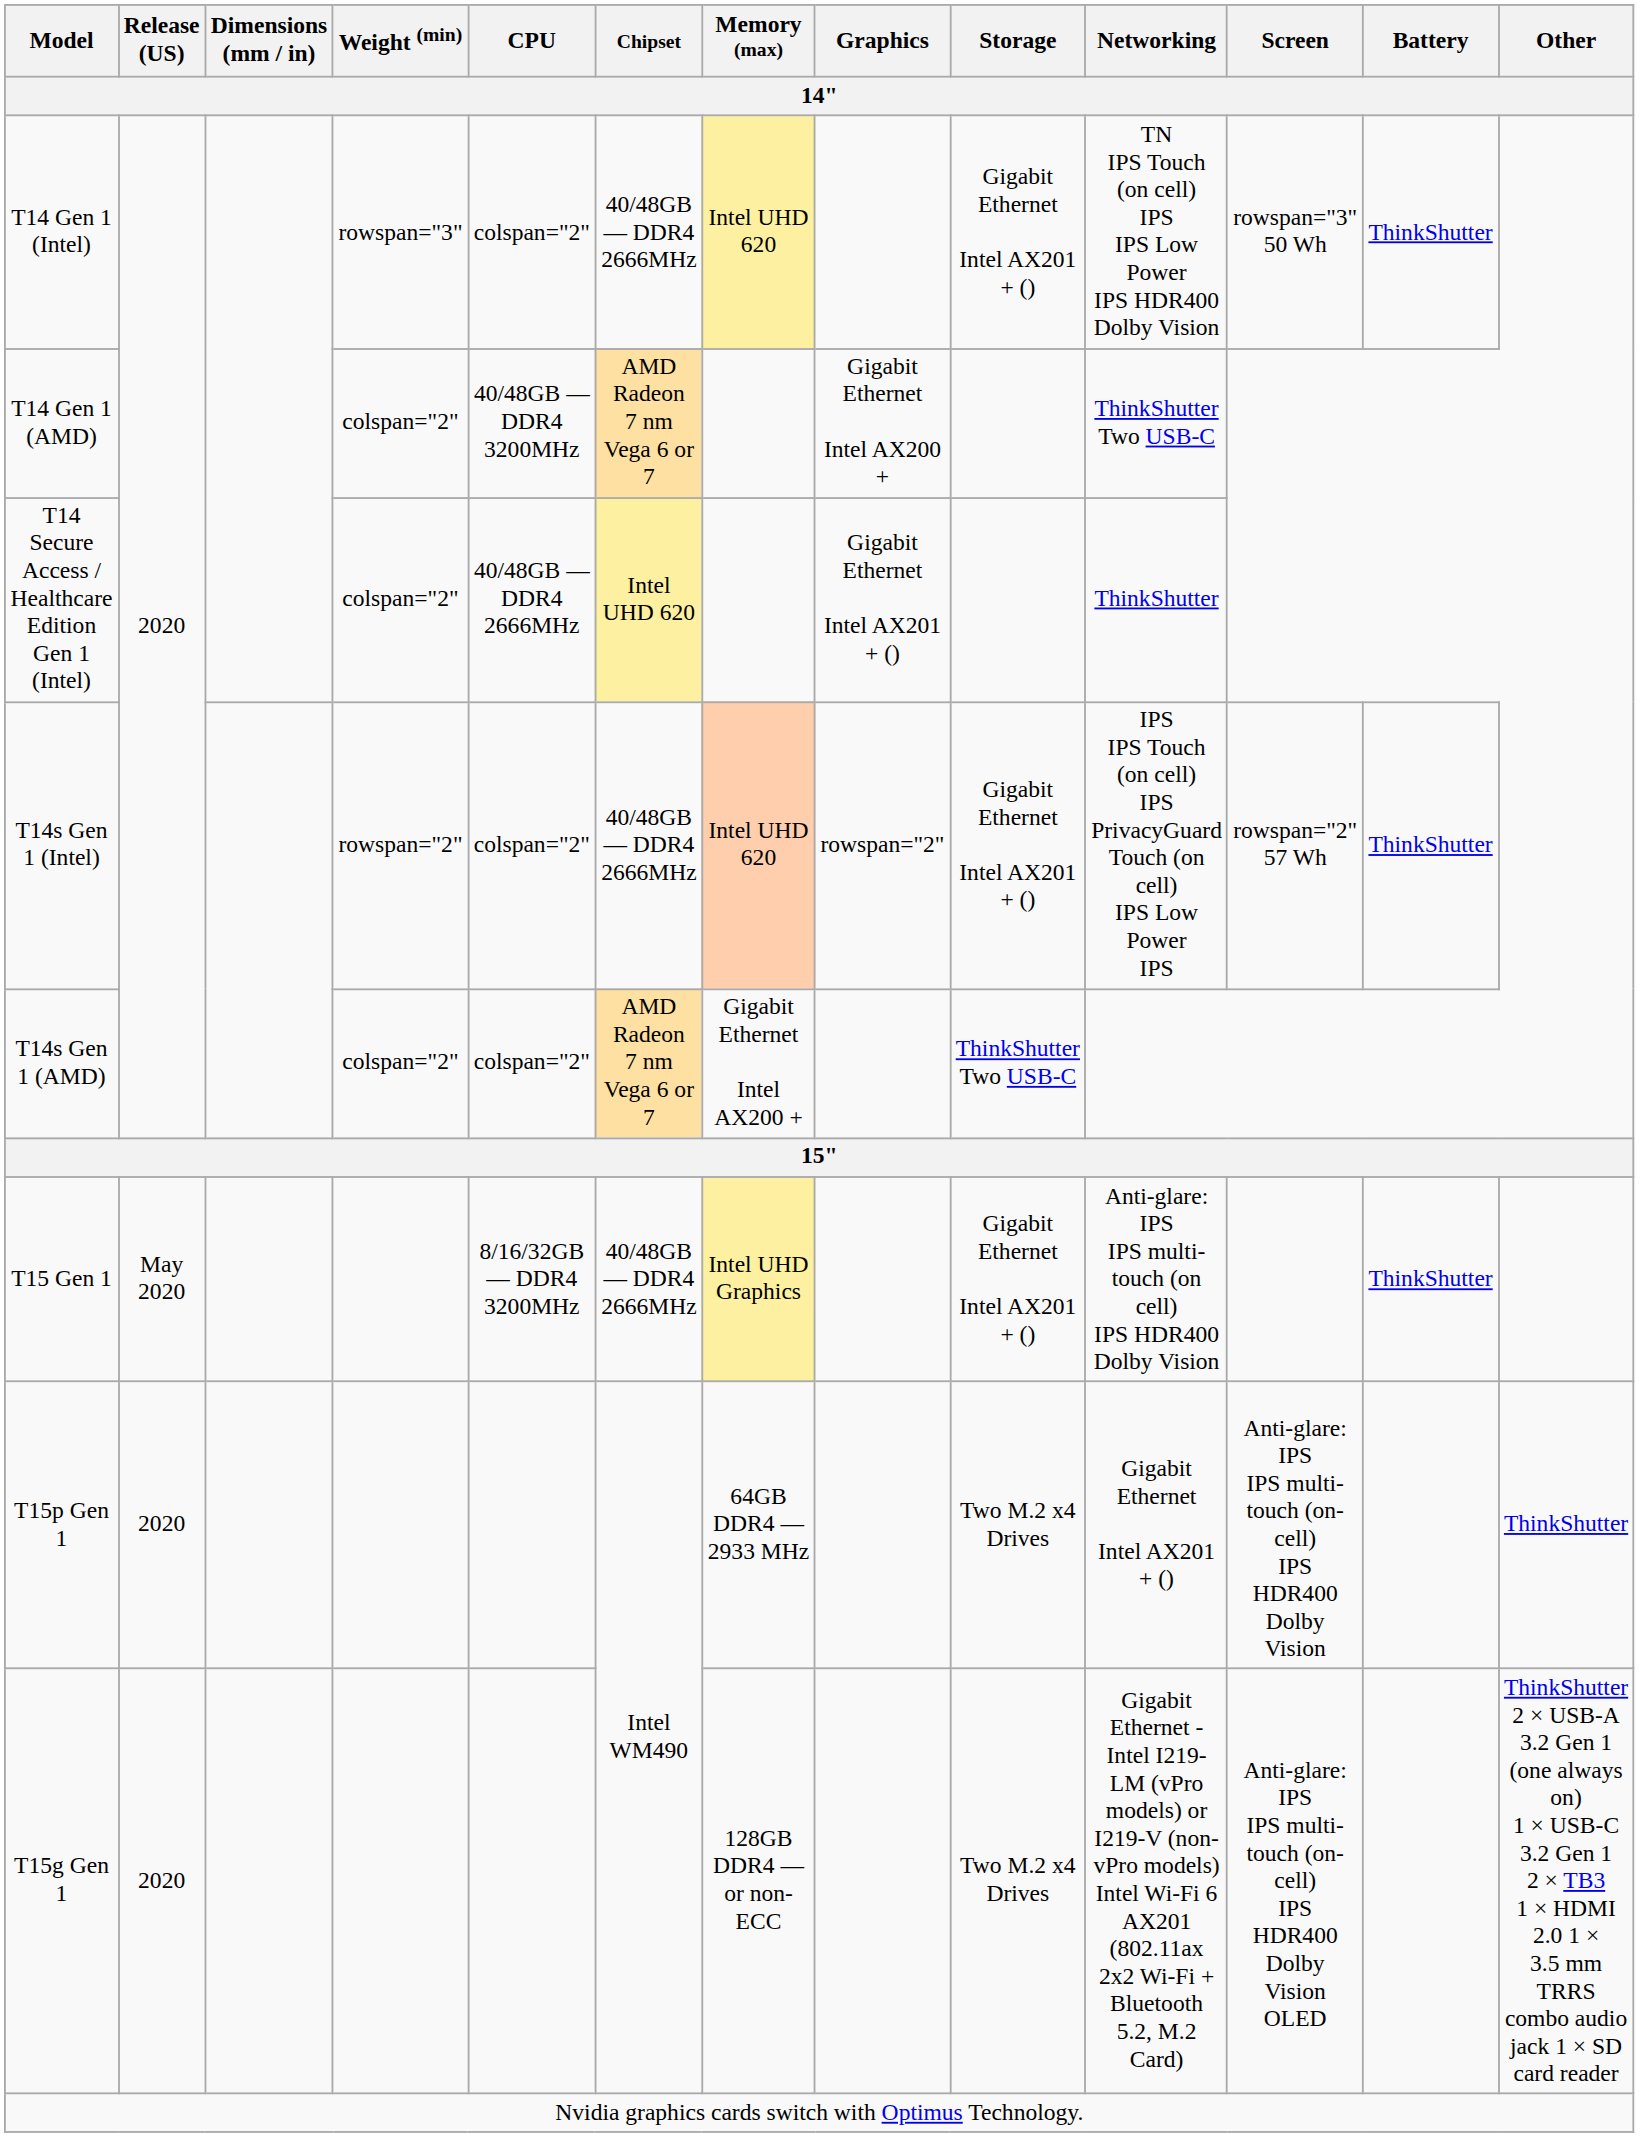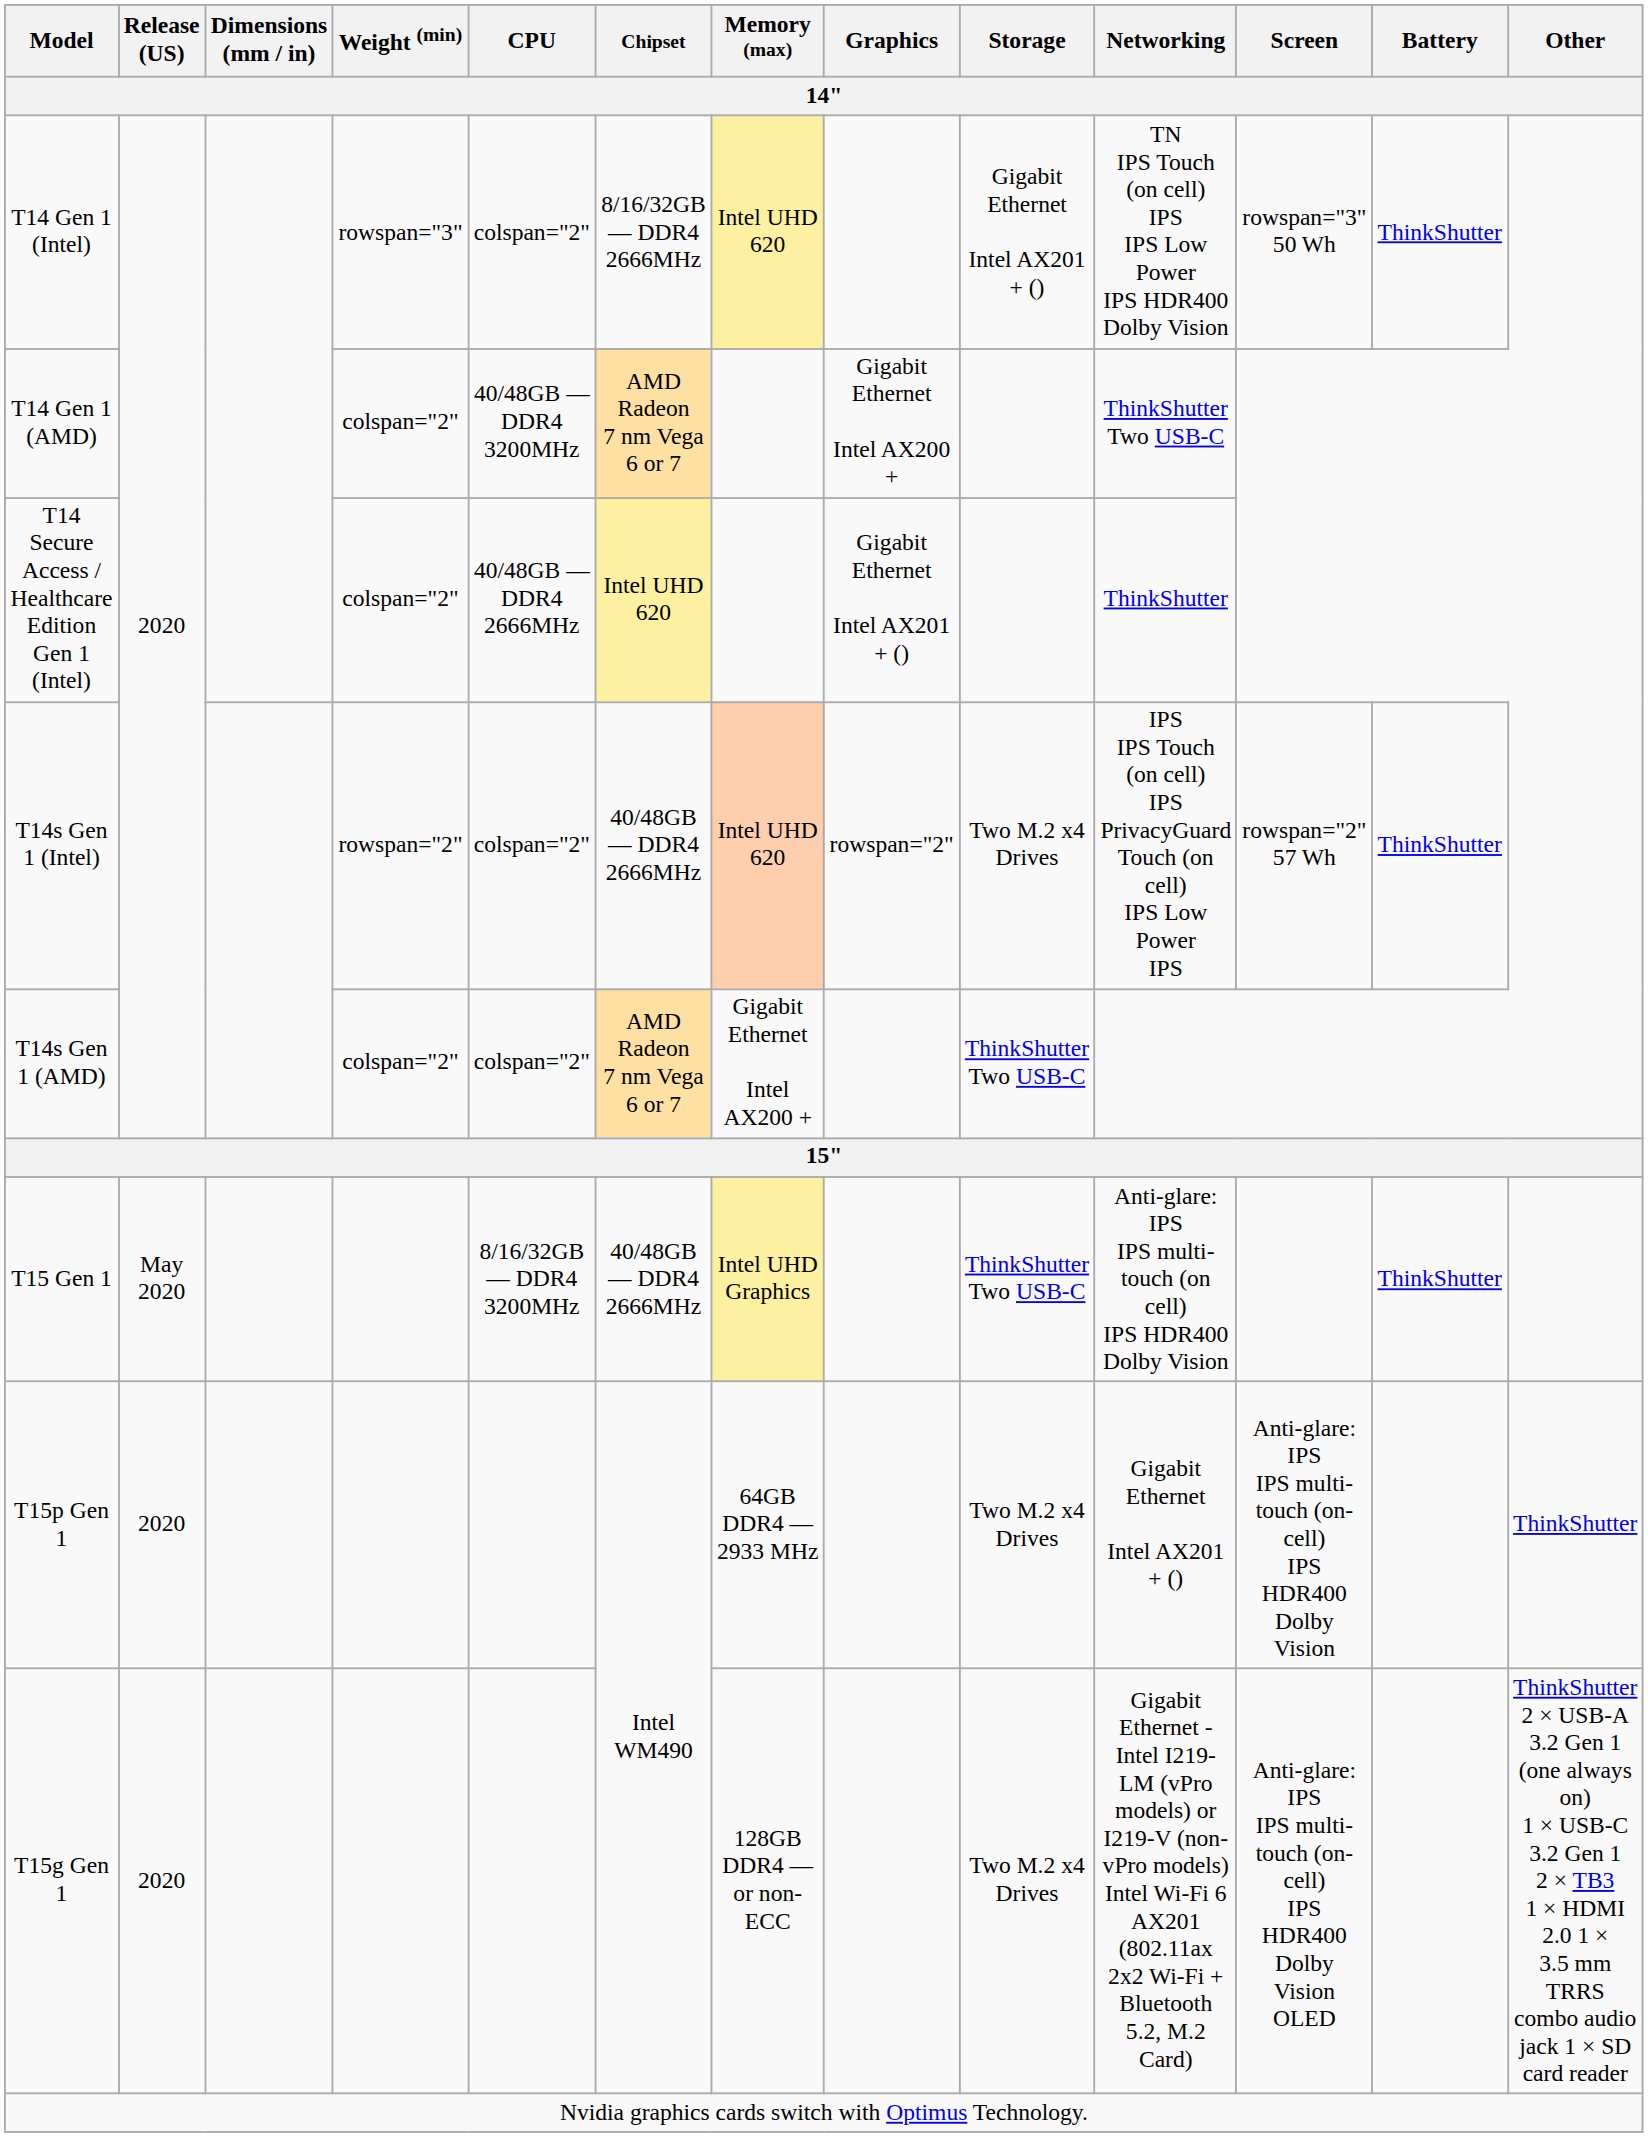(649, 231) 40/48GB — DDR4 2666MHz -> (653, 231) 8/16/32GB — DDR4 2666MHz
(1018, 844) Gigabit Ethernet Intel AX201 + () -> (1027, 844) Two M.2 x4 Drives
(1018, 1278) Gigabit Ethernet Intel AX201 + () -> (1027, 1278) ThinkShutter Two USB-C
